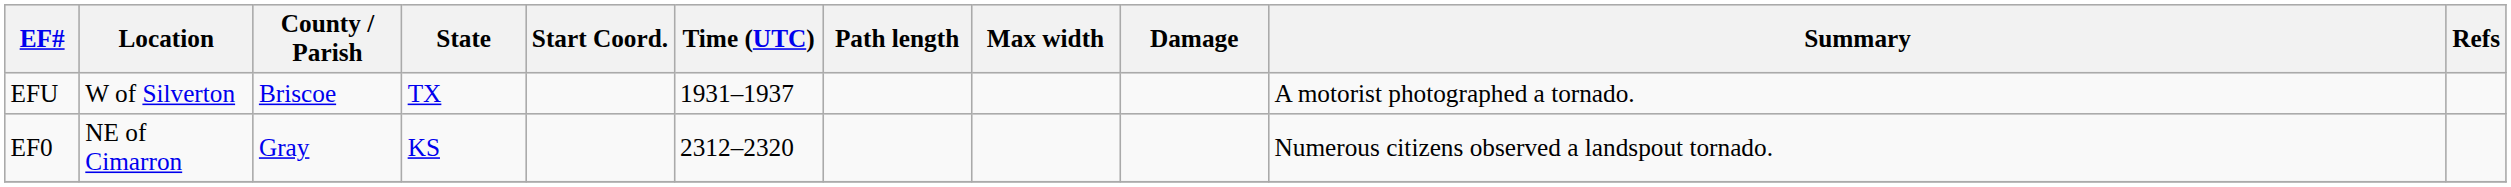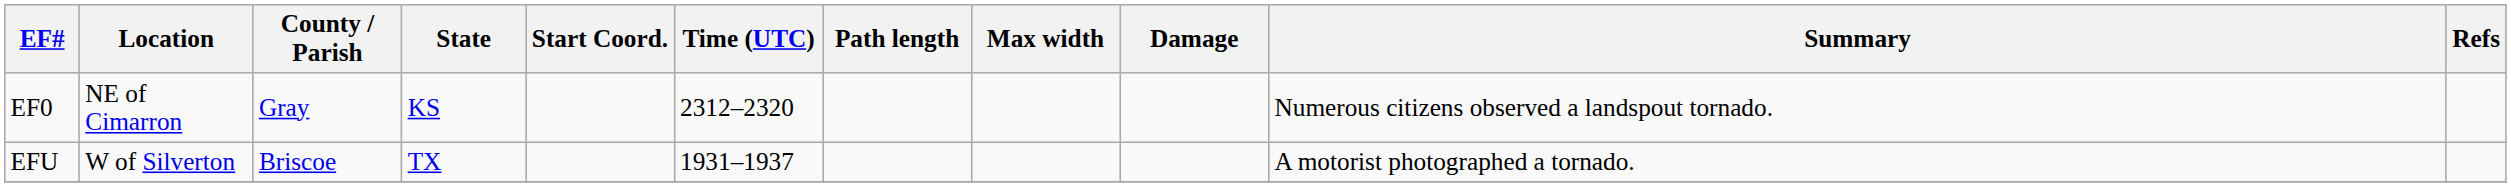rows swapped: (35, 93) <-> (32, 147)
